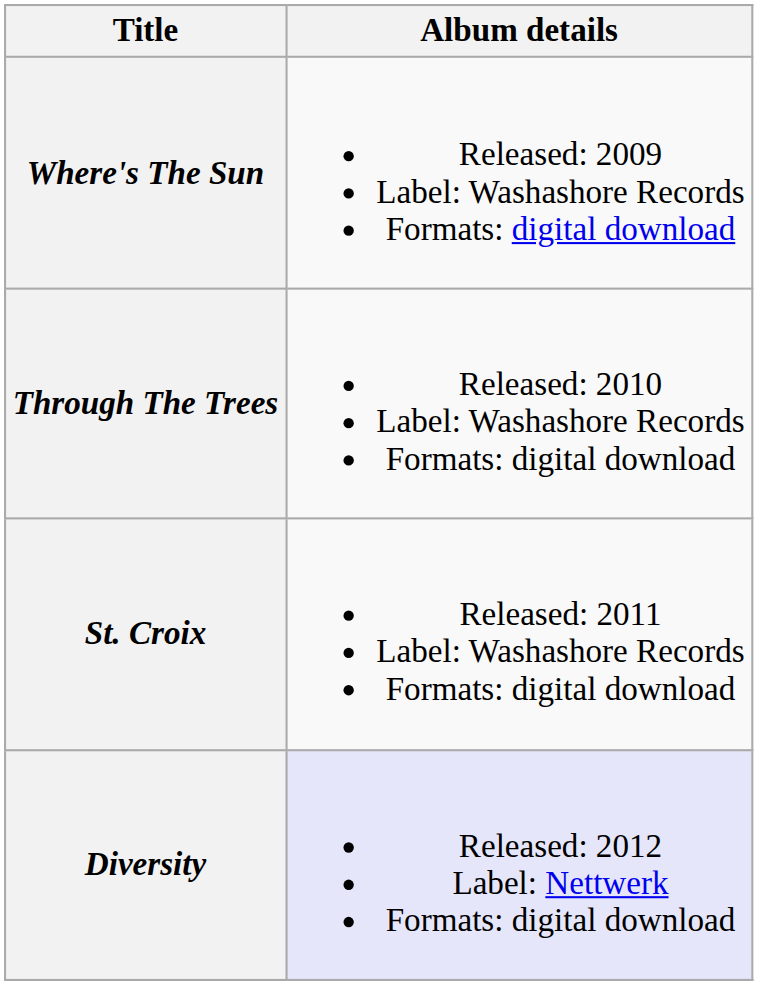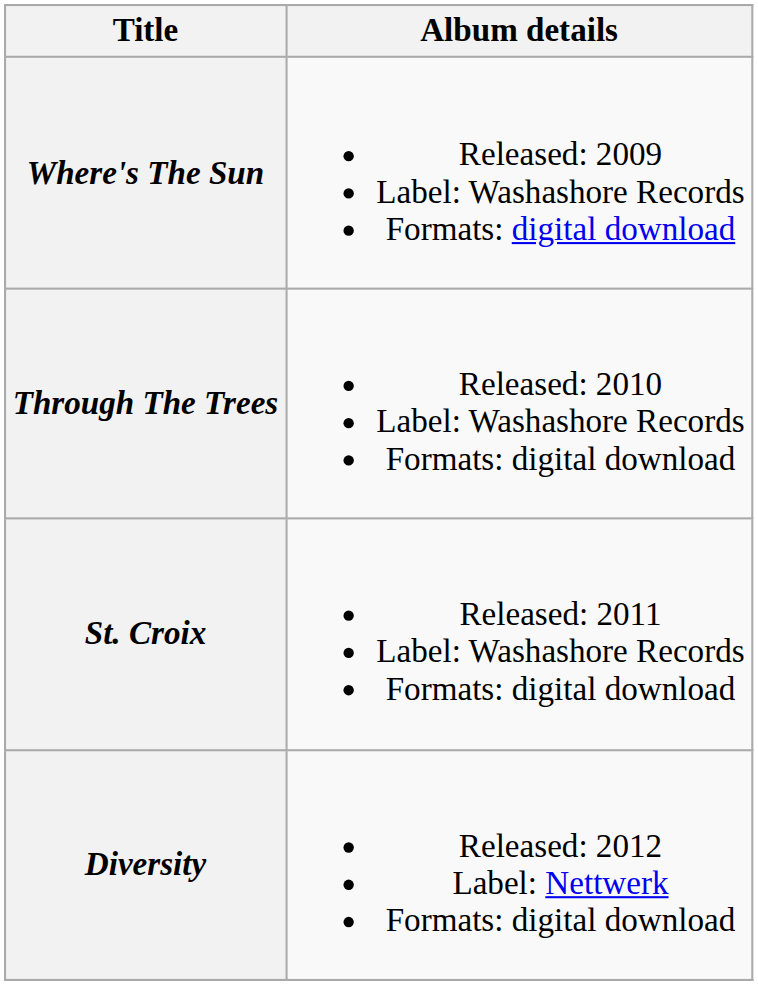(519, 883) lavender background -> (519, 883) no background
